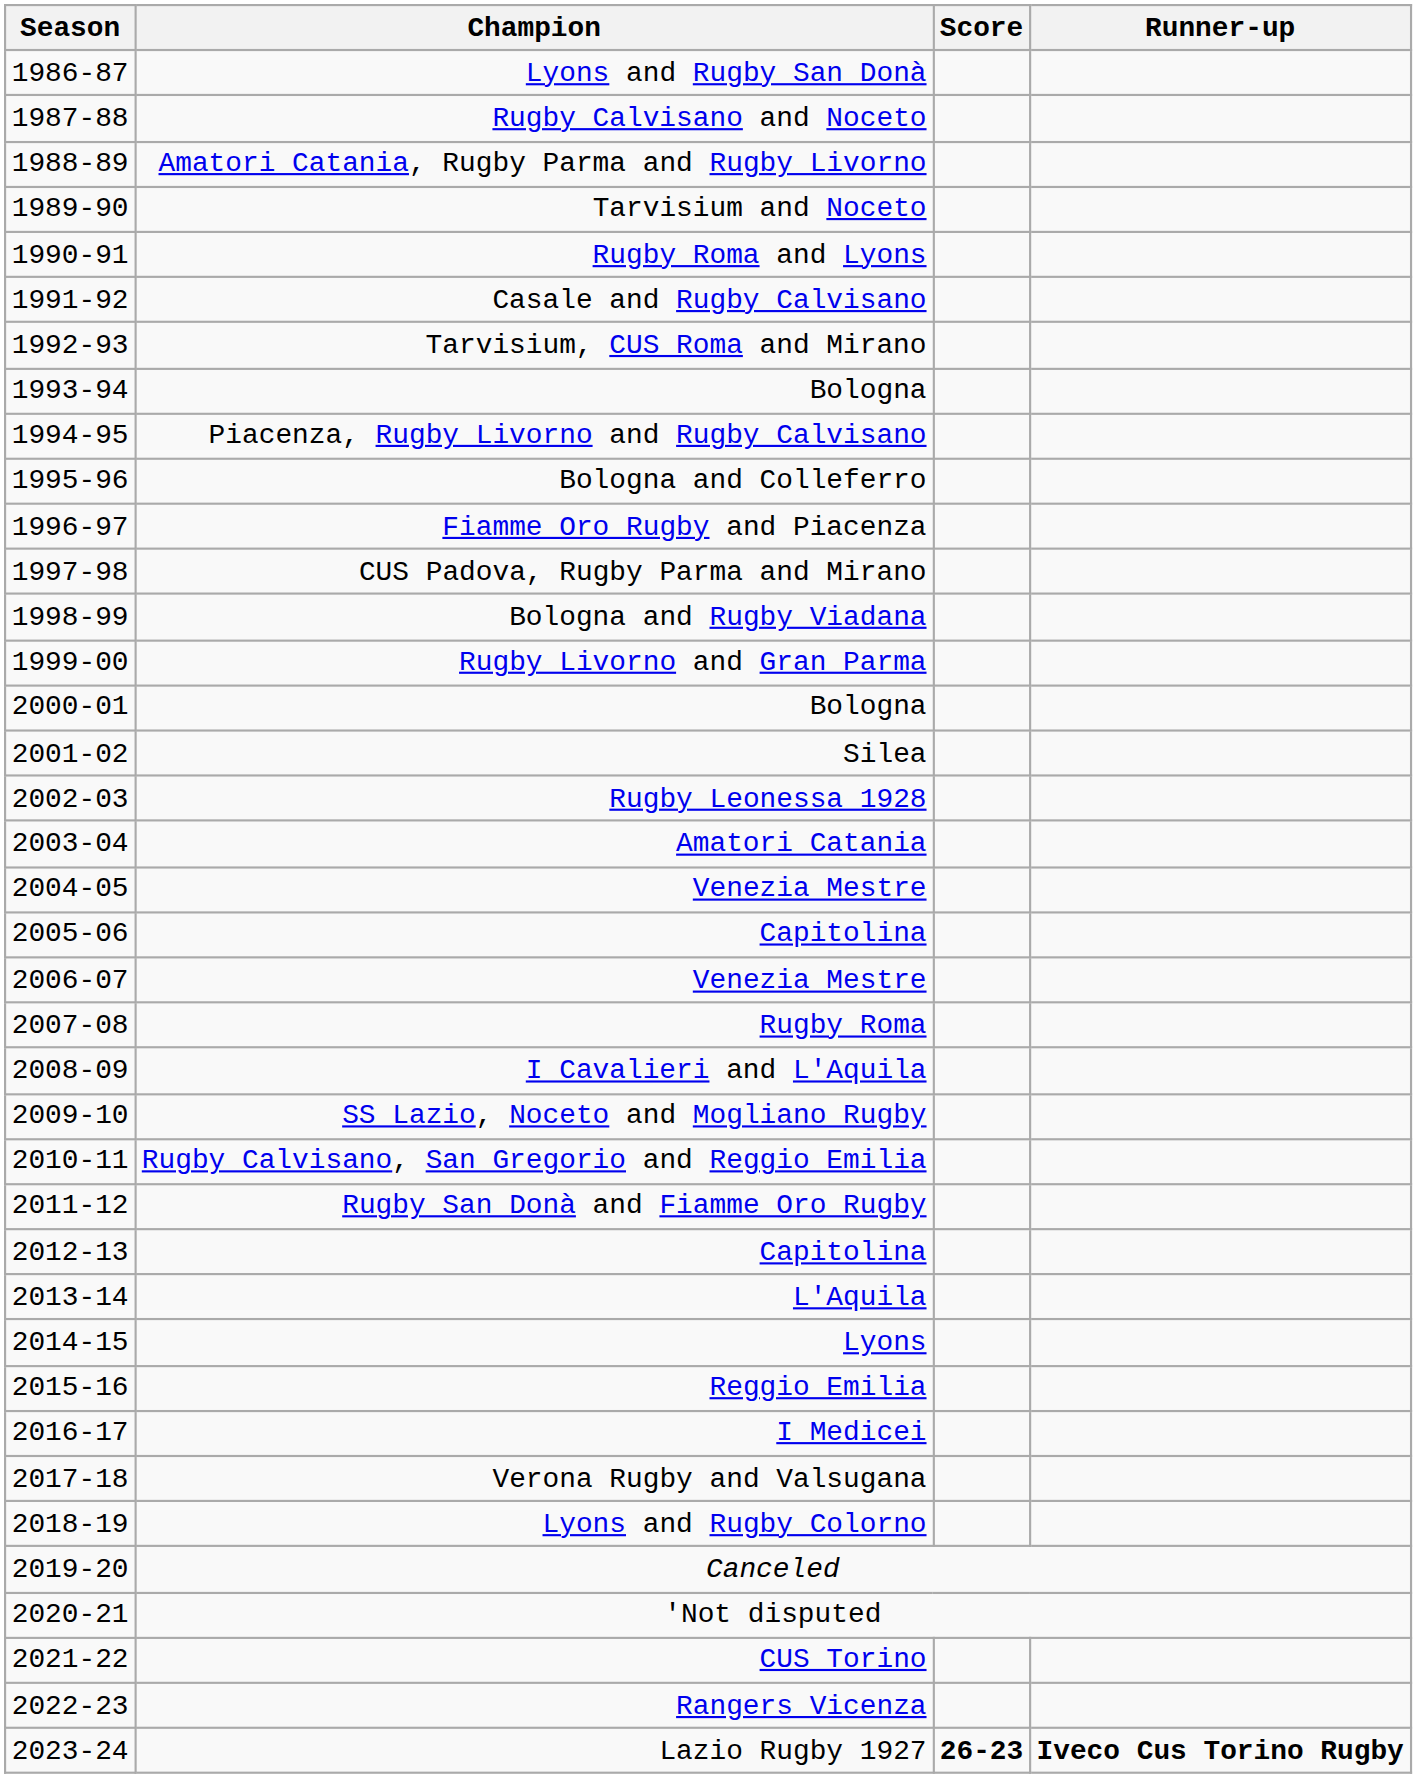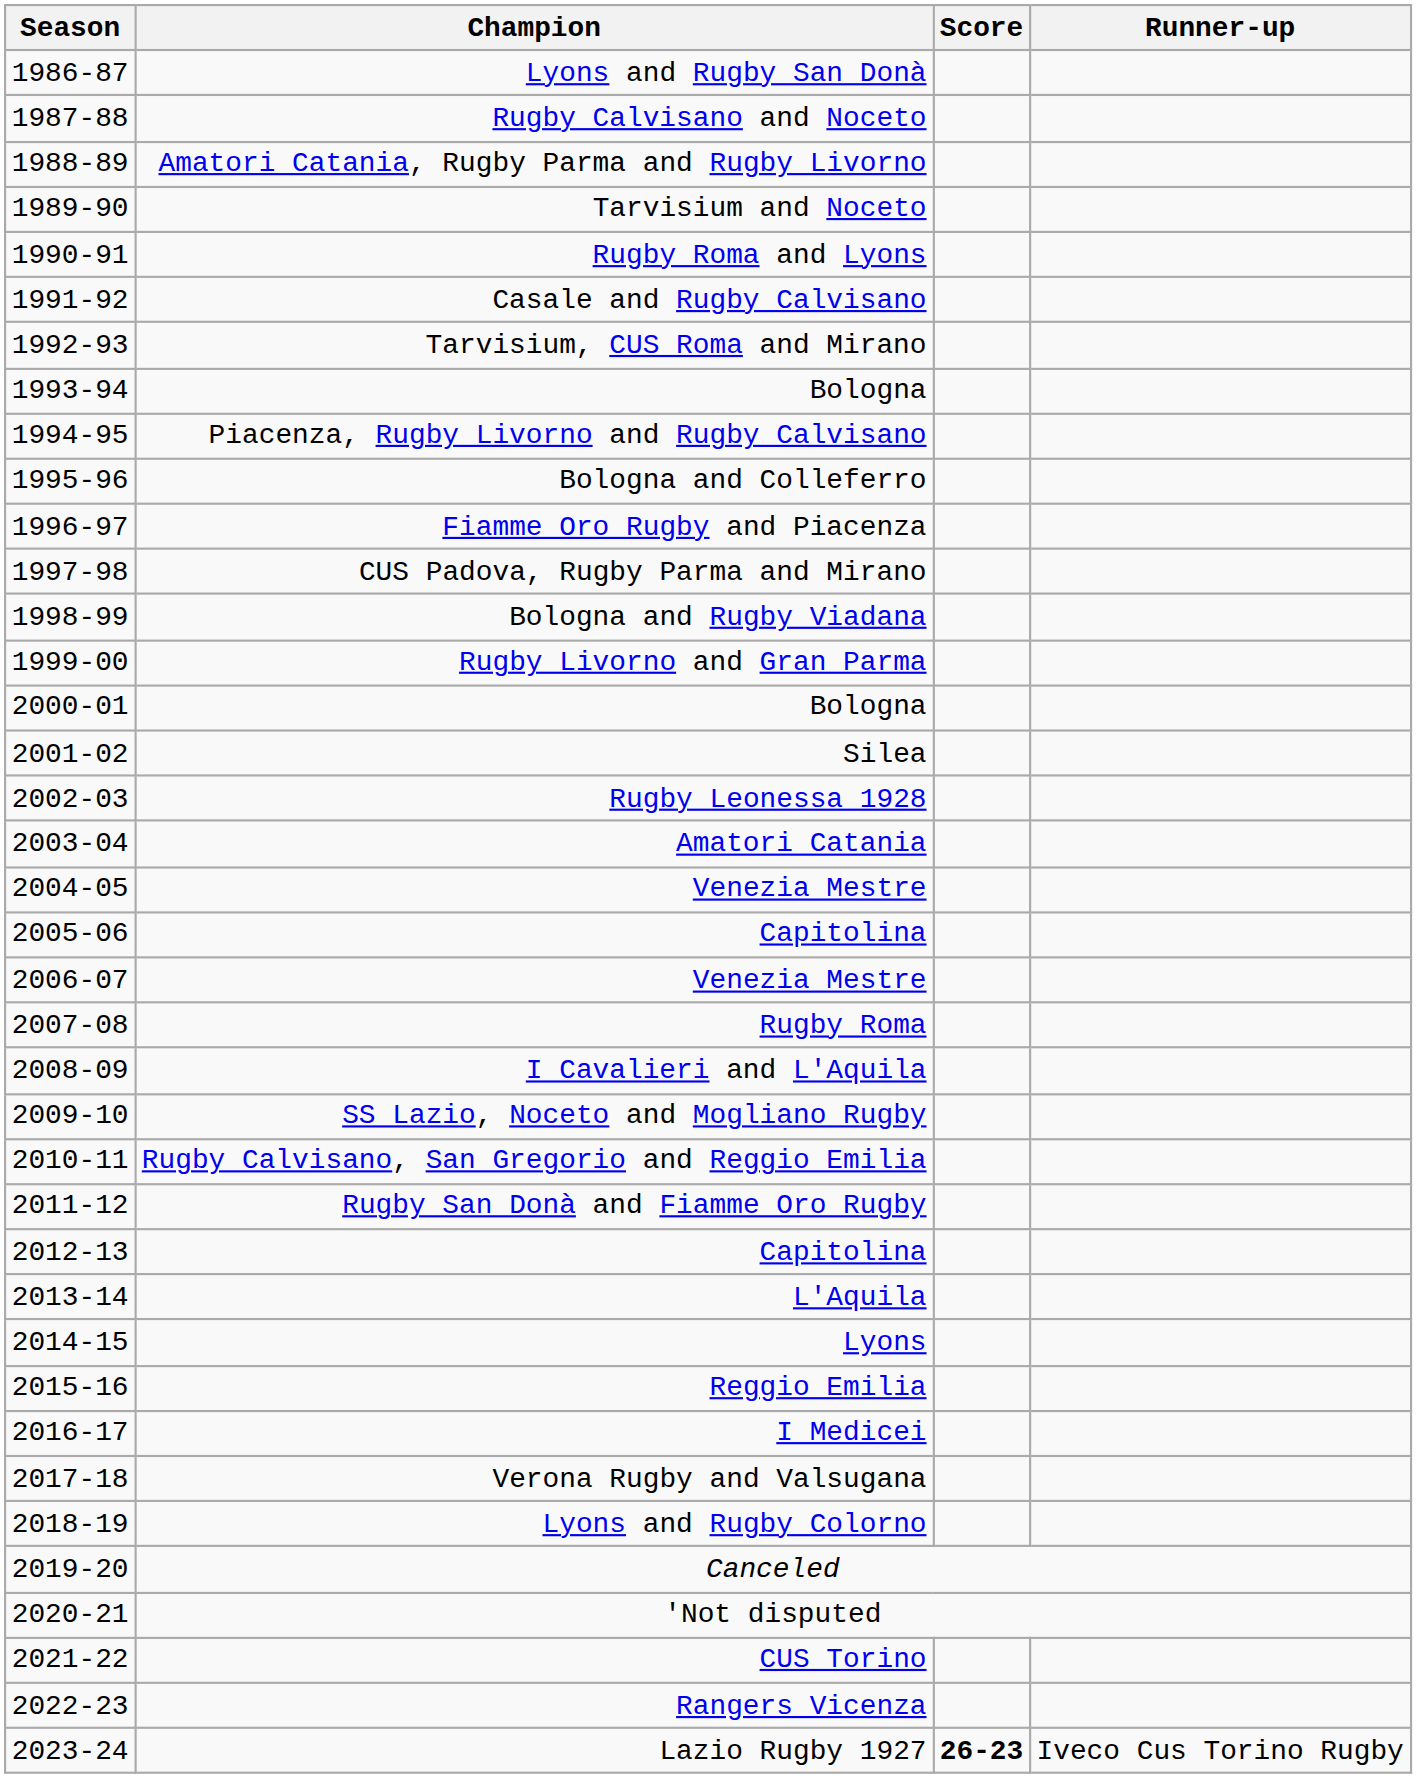(1220, 1751) bold -> (1220, 1751) normal
